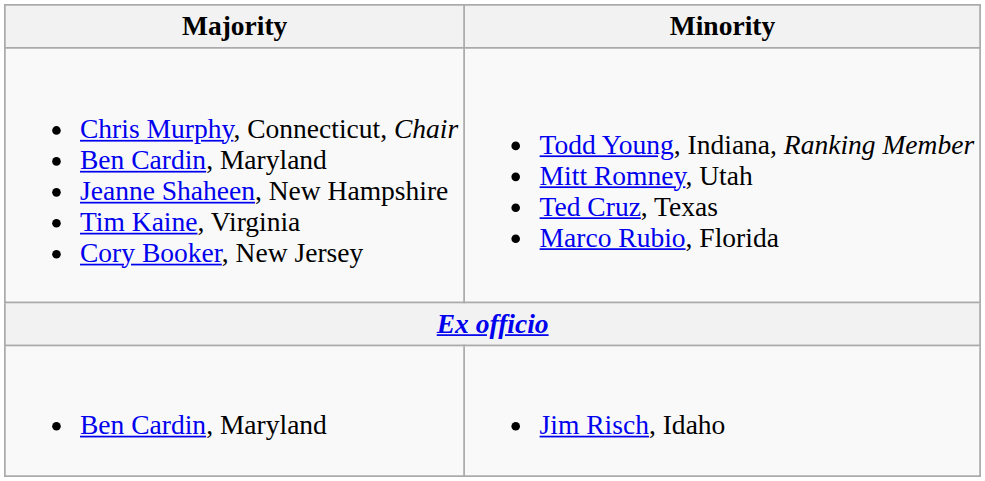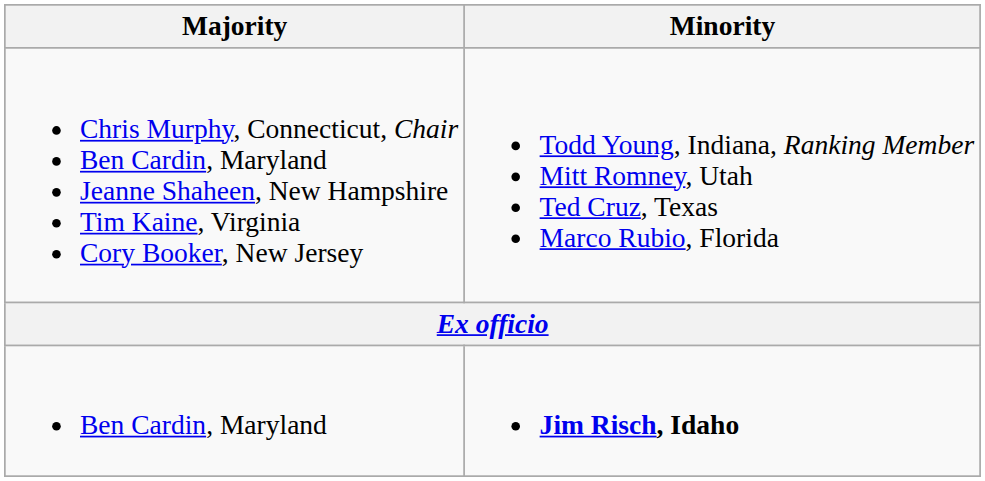(722, 426) normal -> (722, 426) bold
